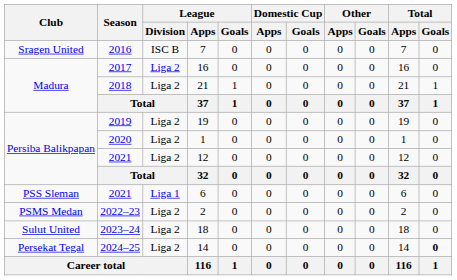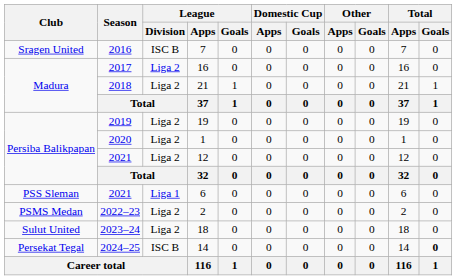(165, 247) Liga 2 -> (165, 247) ISC B
